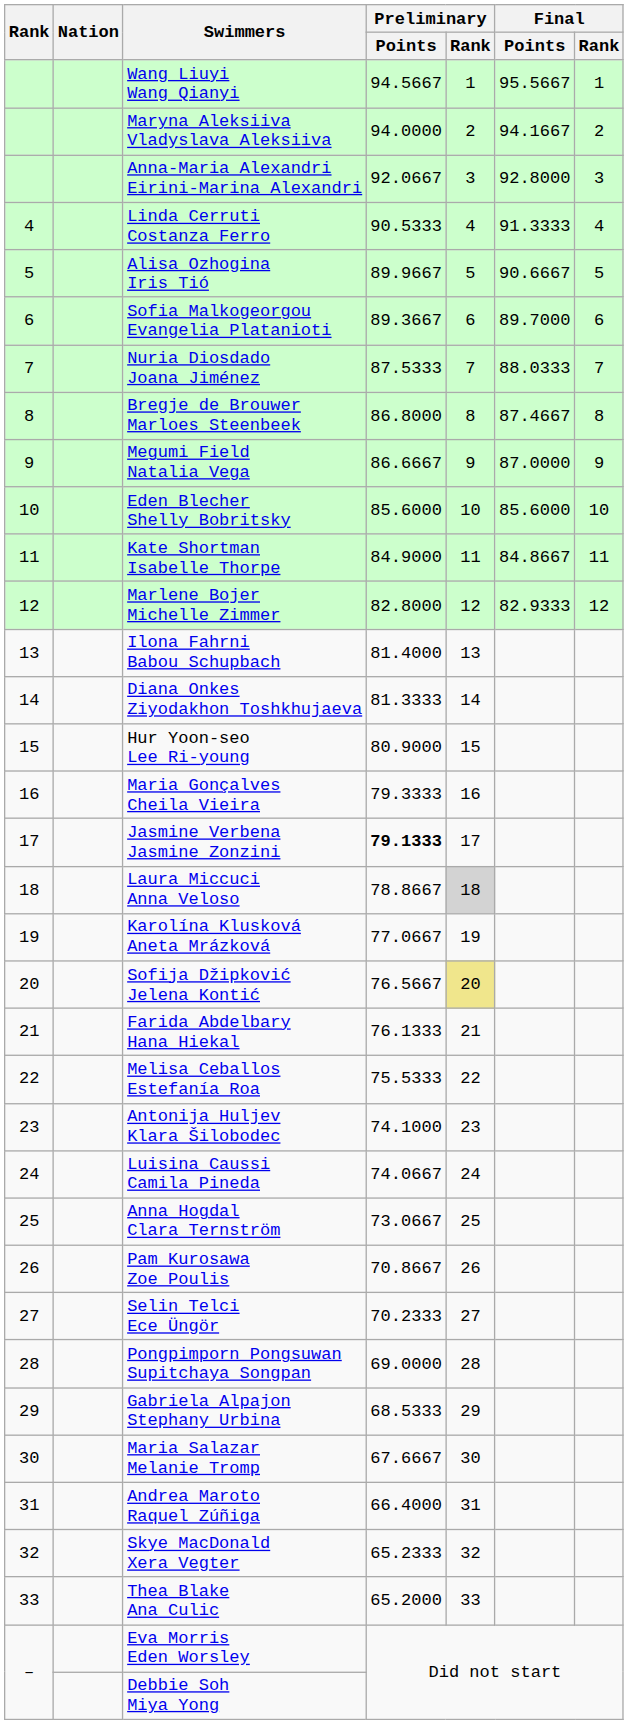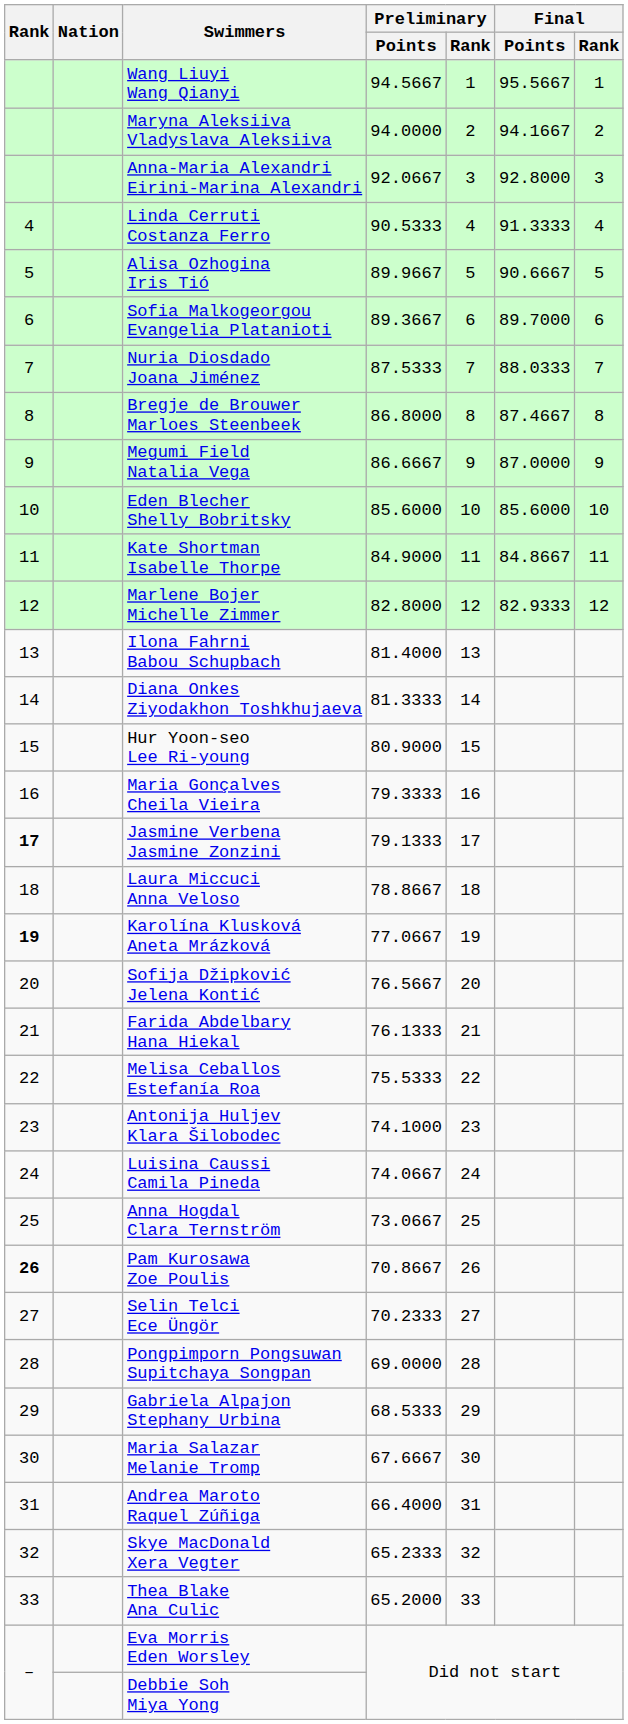(29, 842) normal -> (29, 842) bold
(406, 842) bold -> (406, 842) normal
(470, 890) lightgrey background -> (470, 890) no background
(29, 937) normal -> (29, 937) bold
(470, 985) khaki background -> (470, 985) no background
(29, 1269) normal -> (29, 1269) bold
